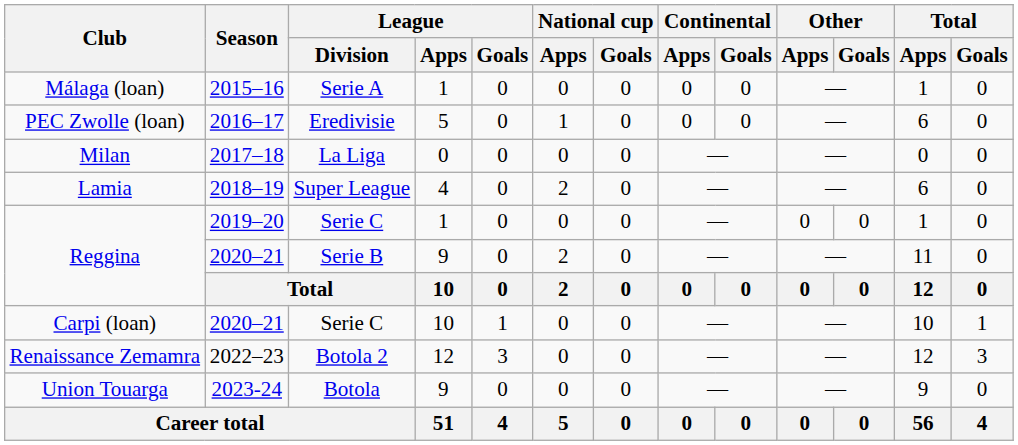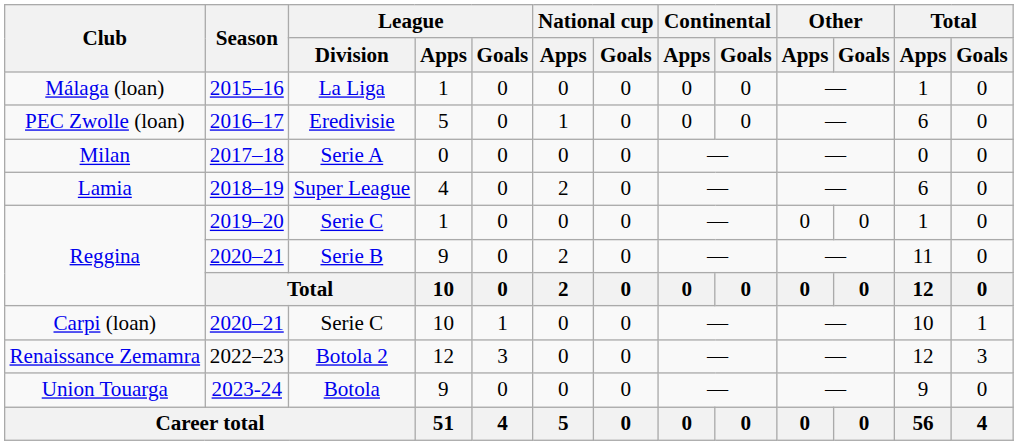(352, 88) Serie A -> (352, 88) La Liga
(352, 155) La Liga -> (352, 155) Serie A
